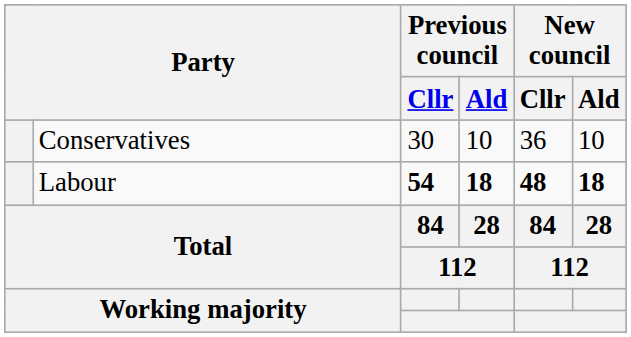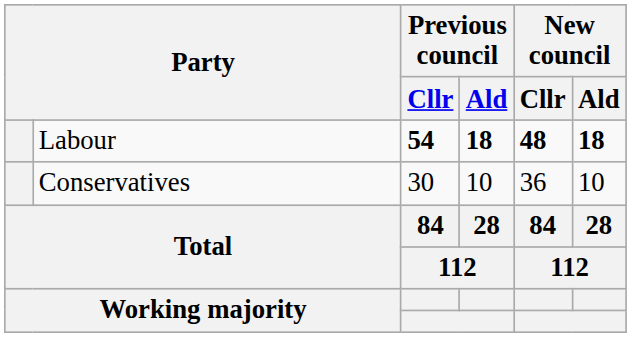rows swapped: (77, 182) <-> (114, 140)
